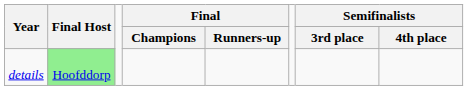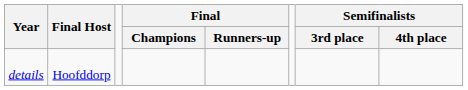(81, 75) lightgreen background -> (81, 75) no background
